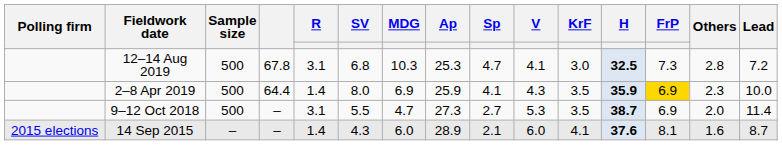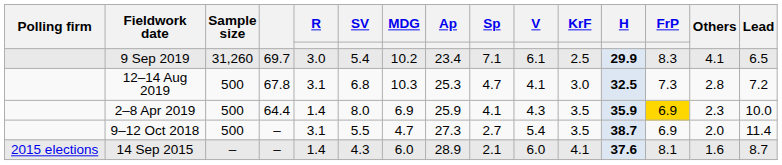+ row: (155, 59)
(536, 111) 5.3 -> (536, 130) 5.4
